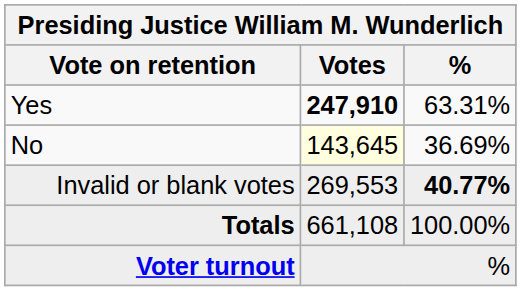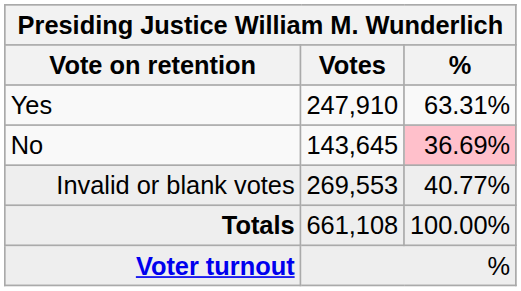(352, 105) bold -> (352, 105) normal
(352, 146) lightyellow background -> (352, 146) no background
(467, 146) no background -> (467, 146) pink background
(467, 186) bold -> (467, 186) normal
